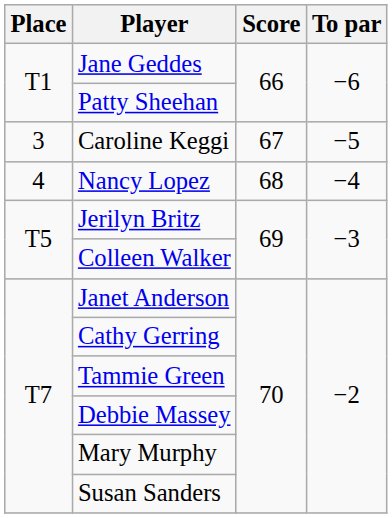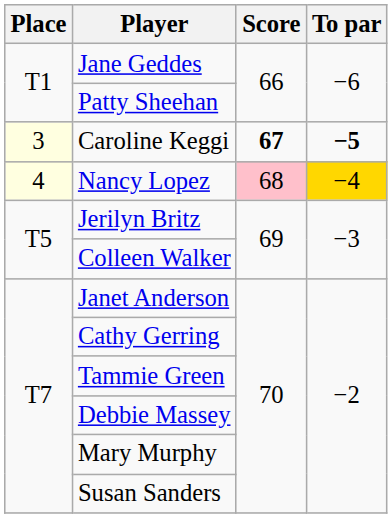(38, 141) no background -> (38, 141) lightyellow background
(271, 141) normal -> (271, 141) bold
(347, 141) normal -> (347, 141) bold
(38, 180) no background -> (38, 180) lightyellow background
(271, 180) no background -> (271, 180) pink background
(347, 180) no background -> (347, 180) gold background
